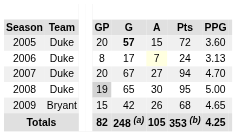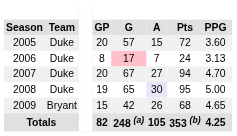(129, 43) bold -> (129, 43) normal
(129, 58) no background -> (129, 58) pink background
(157, 58) lightyellow background -> (157, 58) no background
(102, 89) lightgrey background -> (102, 89) no background
(157, 89) no background -> (157, 89) lavender background
